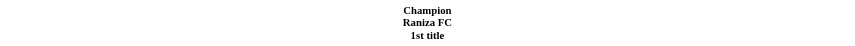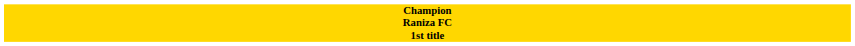(427, 23) no background -> (427, 23) gold background
